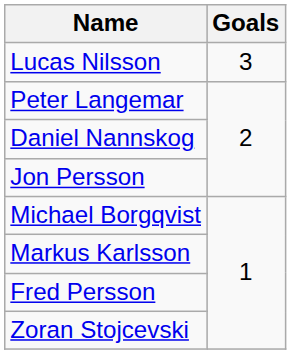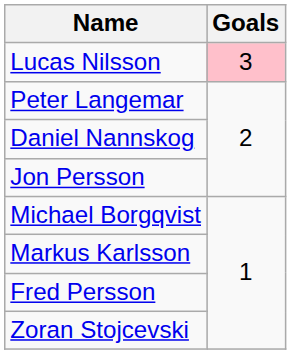(246, 61) no background -> (246, 61) pink background
